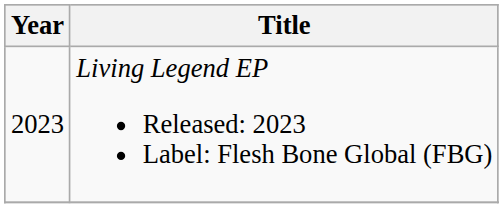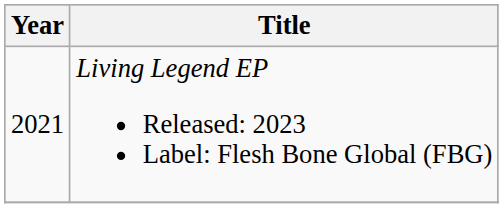(38, 124) 2023 -> (38, 124) 2021
